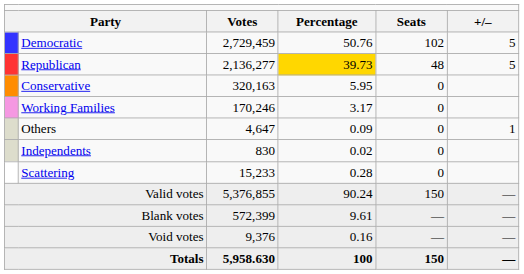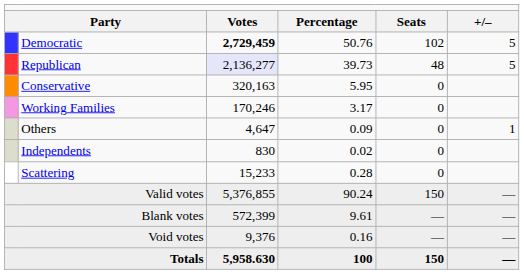(249, 43) normal -> (249, 43) bold
(249, 64) no background -> (249, 64) lavender background
(358, 64) gold background -> (358, 64) no background
